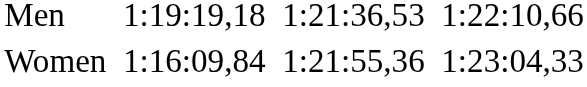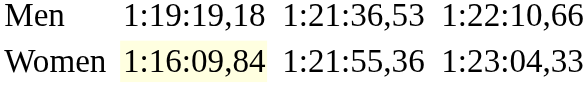(194, 60) no background -> (194, 60) lightyellow background
